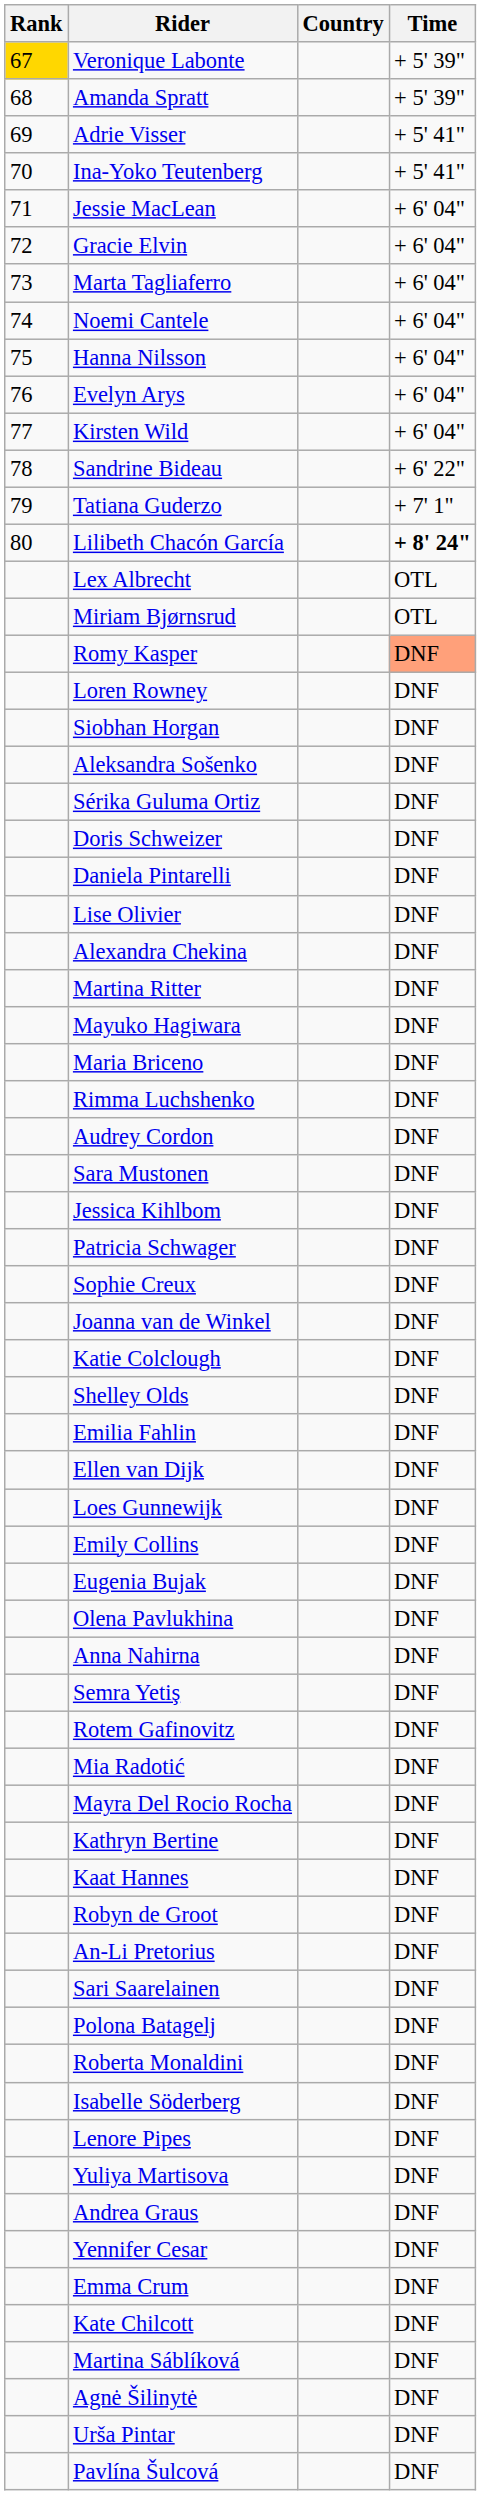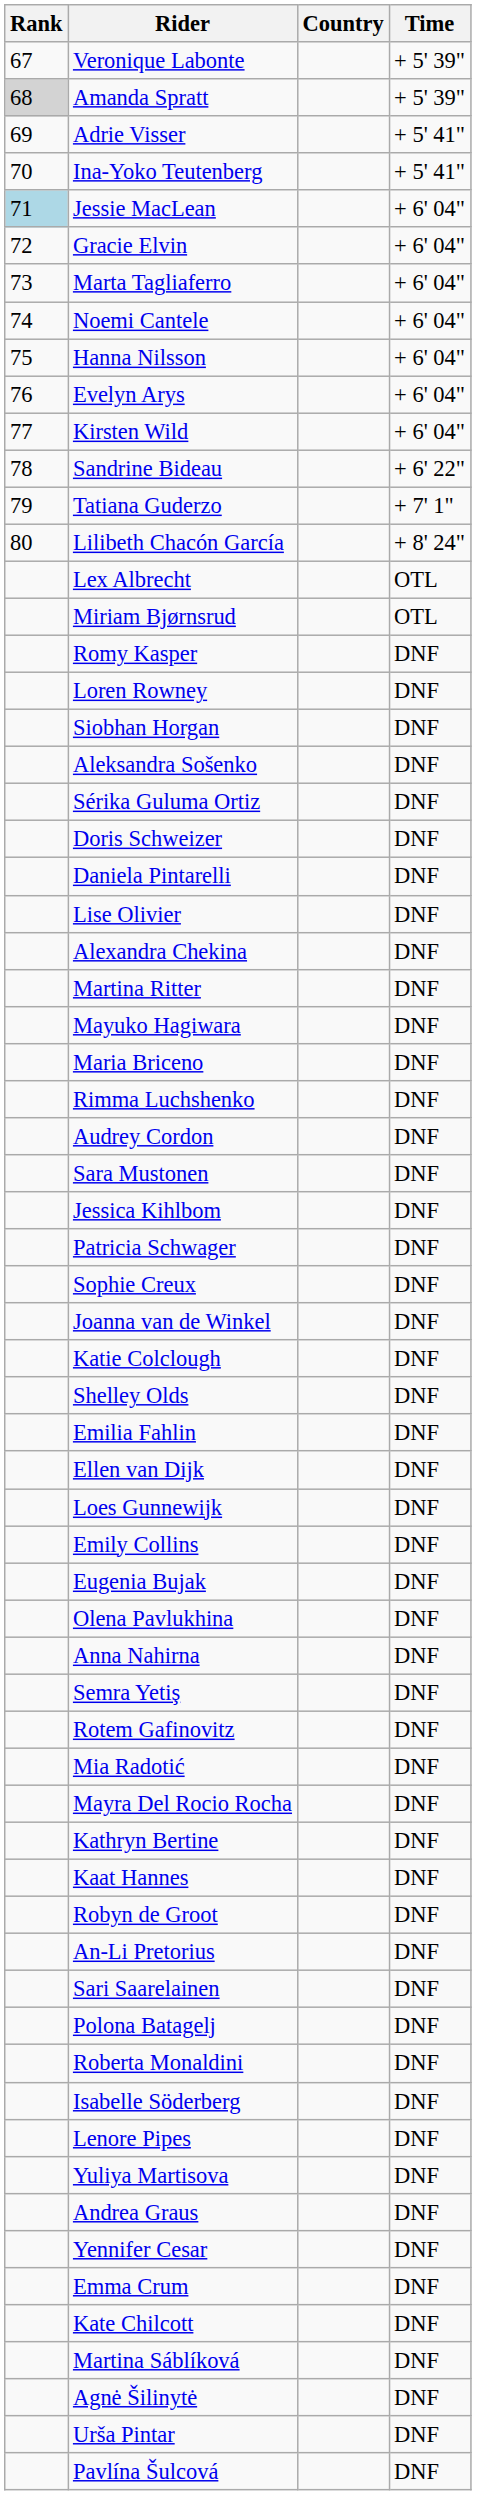(21, 60) gold background -> (21, 60) no background
(21, 97) no background -> (21, 97) lightgrey background
(21, 208) no background -> (21, 208) lightblue background
(432, 542) bold -> (430, 542) normal
(417, 653) lightsalmon background -> (417, 653) no background
